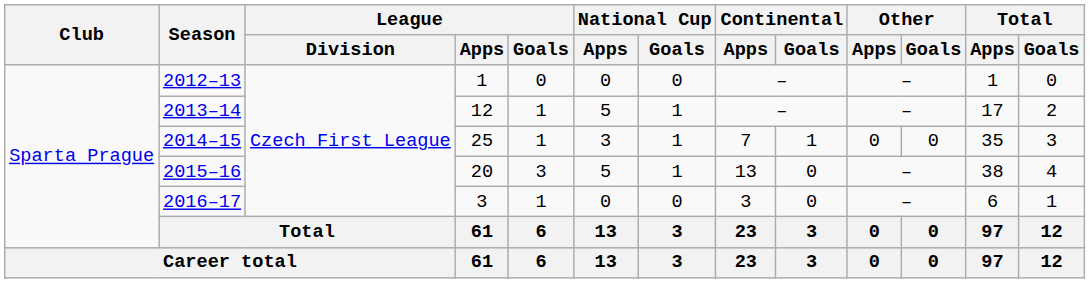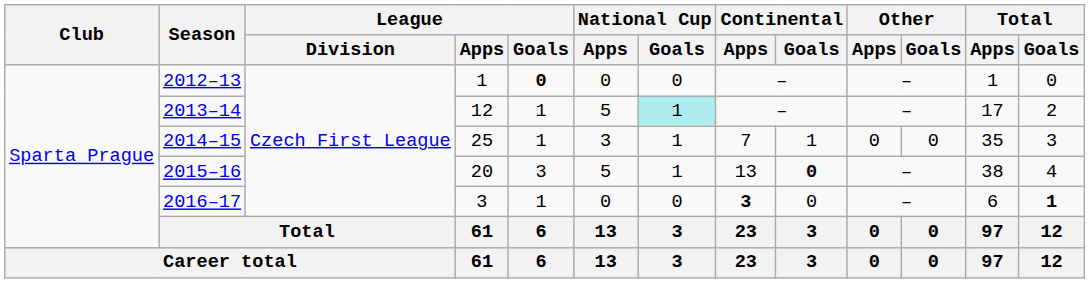(541, 80) normal -> (541, 80) bold
(677, 111) no background -> (677, 111) paleturquoise background
(812, 171) normal -> (812, 171) bold
(746, 202) normal -> (746, 202) bold
(1052, 202) normal -> (1052, 202) bold
